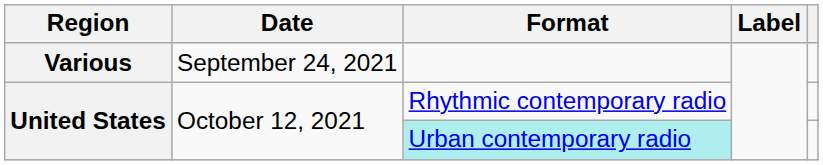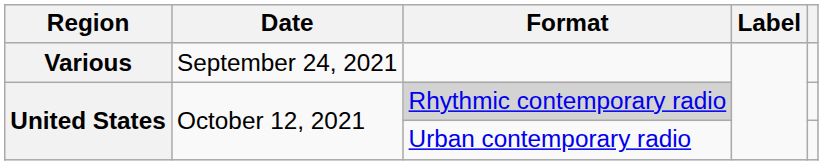(567, 100) no background -> (567, 100) lightgrey background
(550, 139) paleturquoise background -> (550, 139) no background
